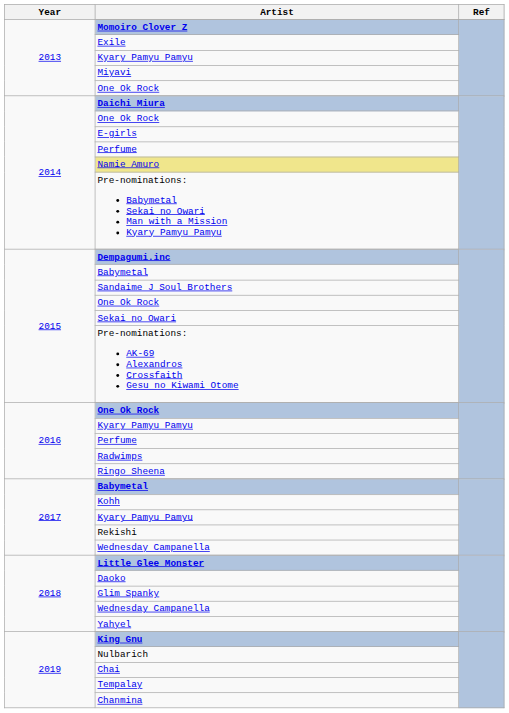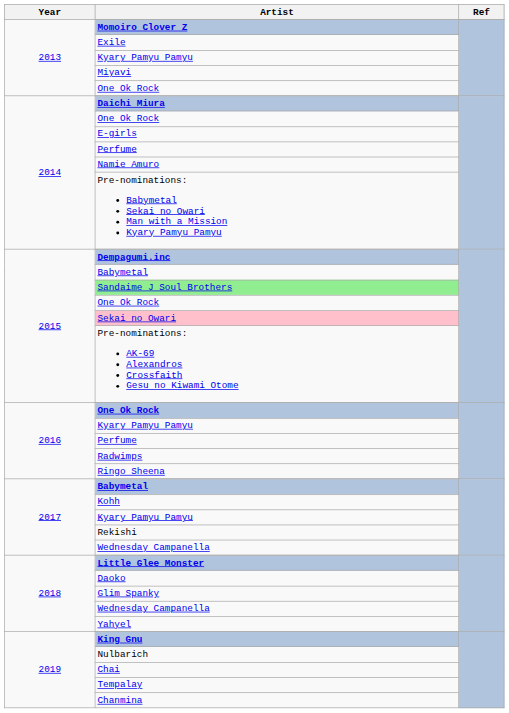(128, 165) khaki background -> (128, 165) no background
(165, 287) no background -> (165, 287) lightgreen background
(137, 318) no background -> (137, 318) pink background
